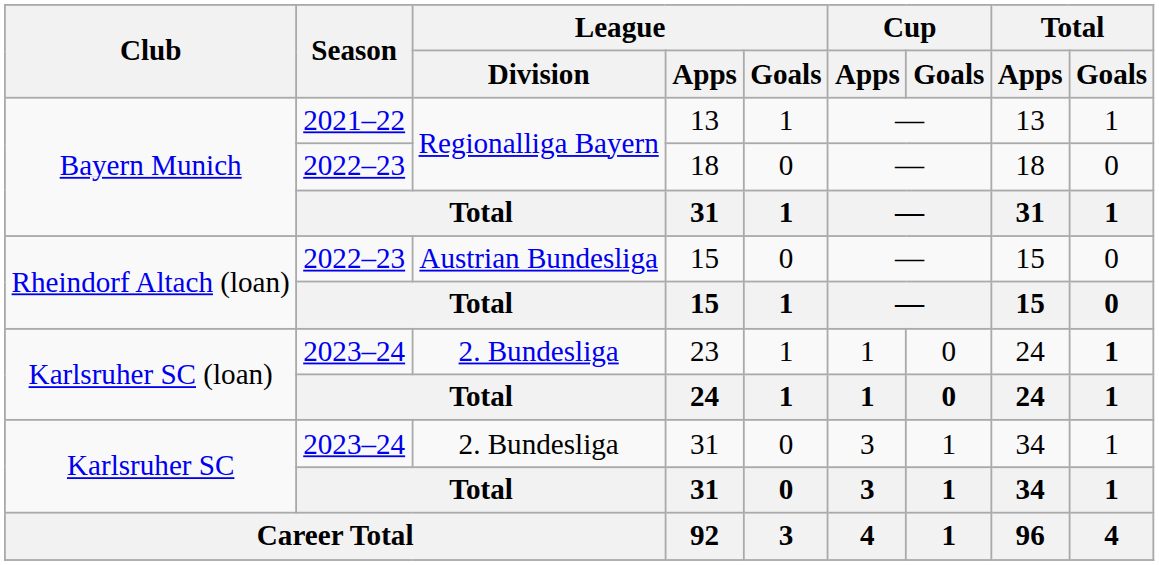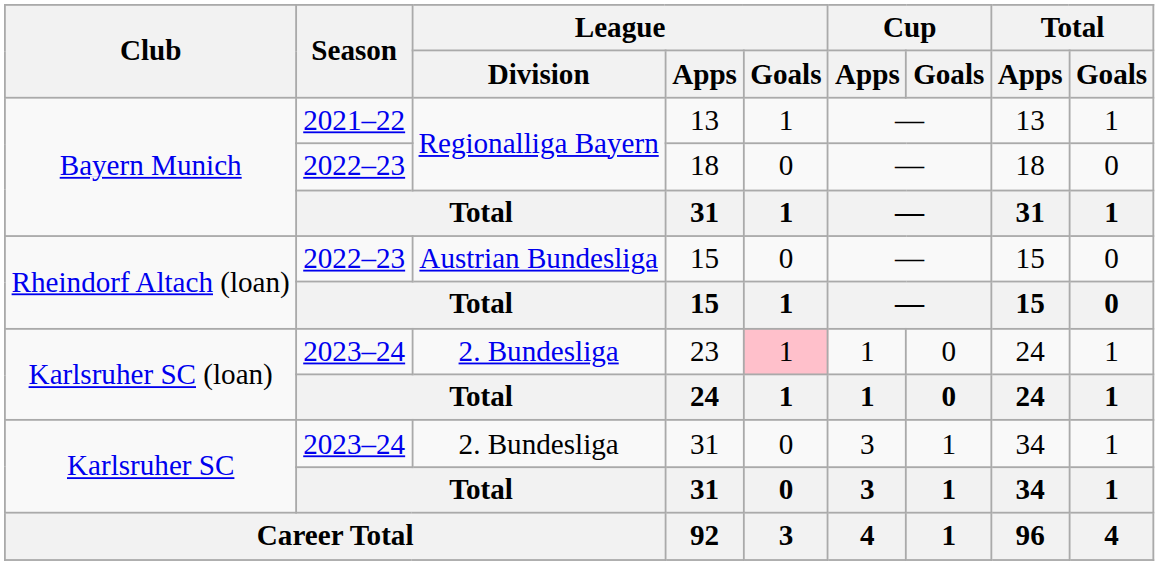(786, 350) no background -> (786, 350) pink background
(1112, 350) bold -> (1112, 350) normal
